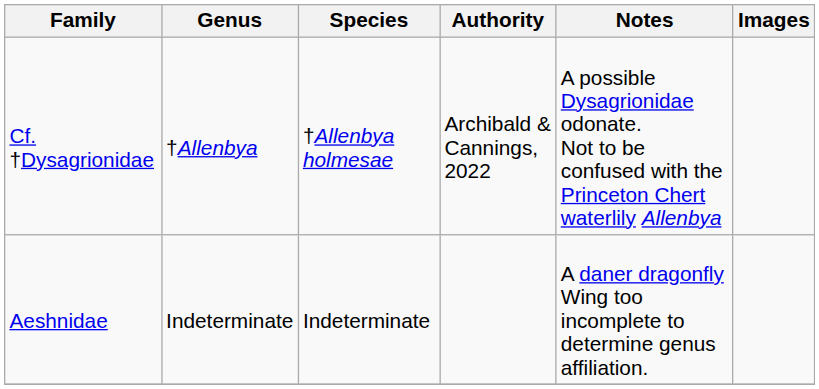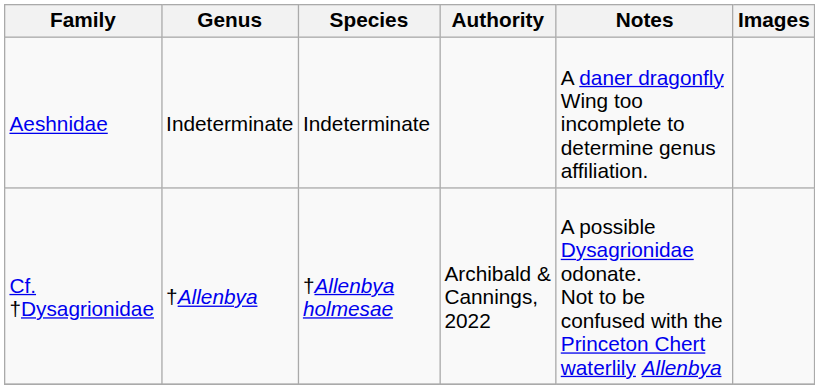rows swapped: (59, 320) <-> (82, 147)
